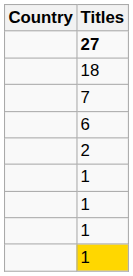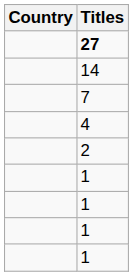(90, 71) 18 -> (90, 71) 14
(85, 124) 6 -> (85, 124) 4
(85, 257) gold background -> (85, 257) no background
